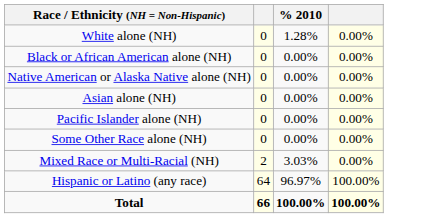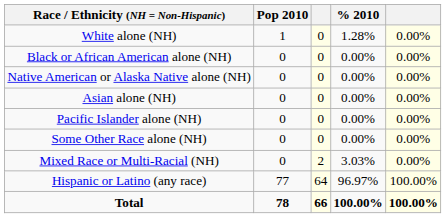+ column: (283, 14)
